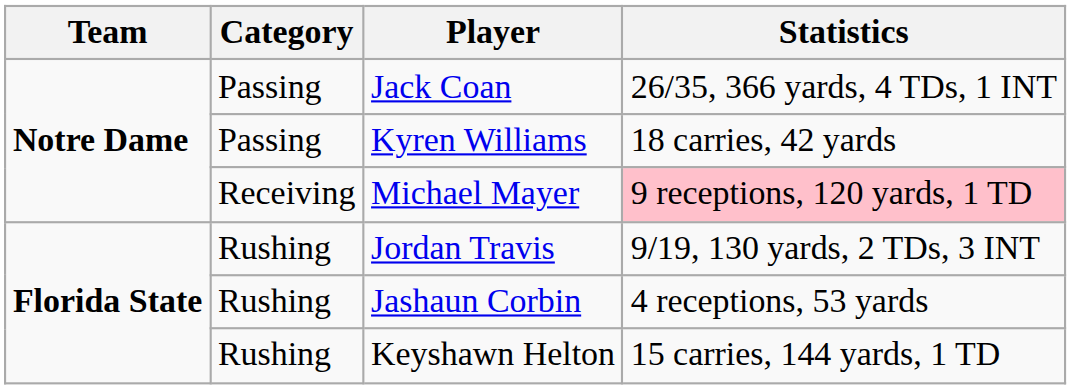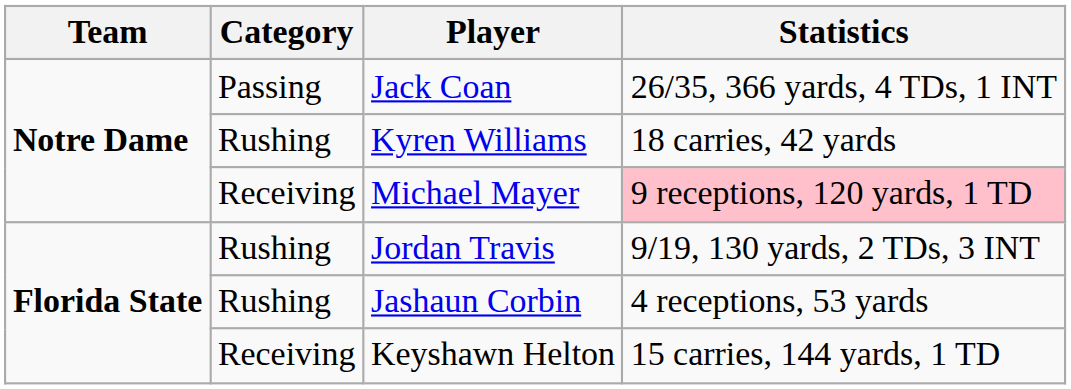(270, 139) Passing -> (274, 139) Rushing
(274, 355) Rushing -> (287, 355) Receiving
